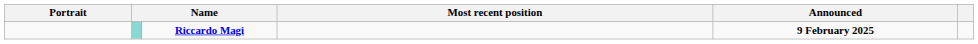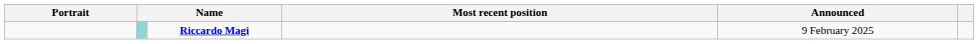(835, 30) bold -> (838, 30) normal
